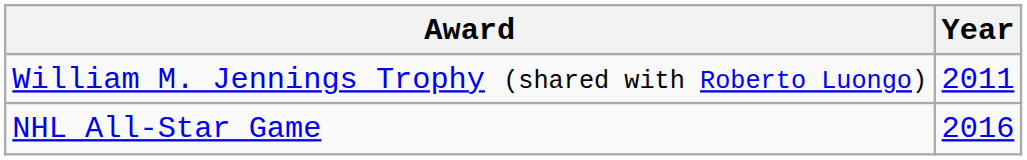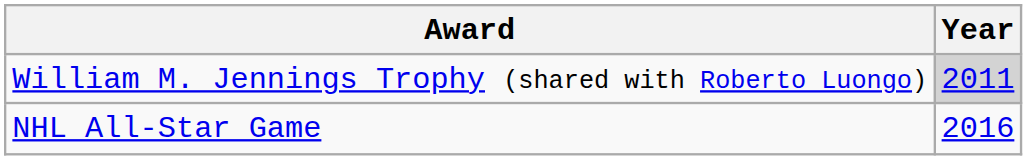(978, 79) no background -> (978, 79) lightgrey background
